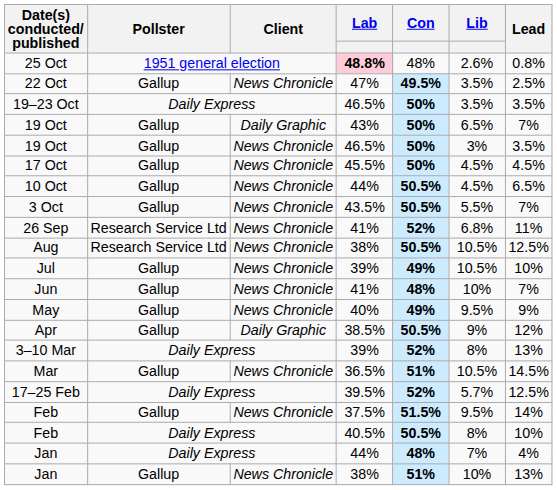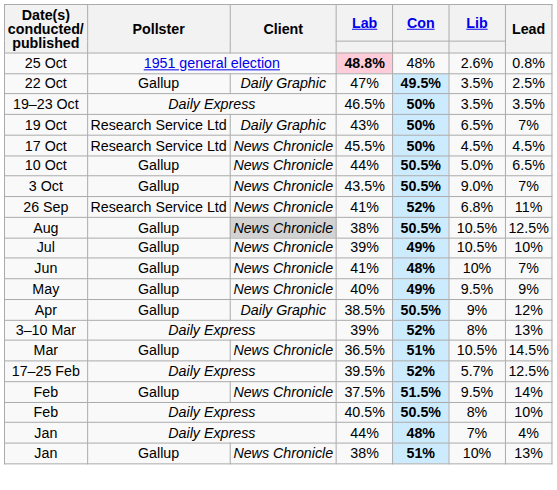(283, 84) News Chronicle -> (283, 84) Daily Graphic
(159, 125) Gallup -> (159, 125) Research Service Ltd
- row: (46, 146)
(159, 166) Gallup -> (159, 146) Research Service Ltd
(477, 187) 4.5% -> (477, 166) 5.0%
(477, 207) 5.5% -> (477, 187) 9.0%
(159, 248) Research Service Ltd -> (159, 228) Gallup
(283, 248) no background -> (283, 228) lightgrey background
